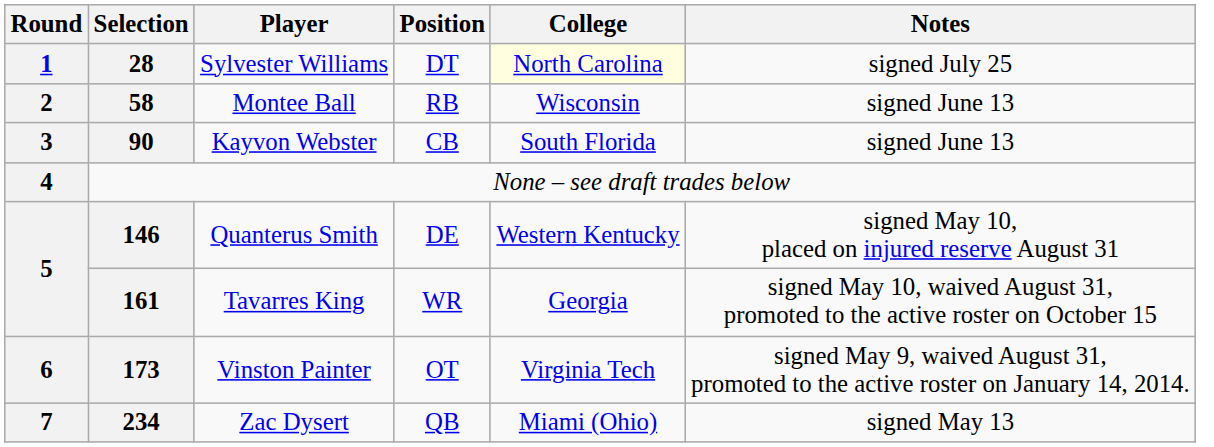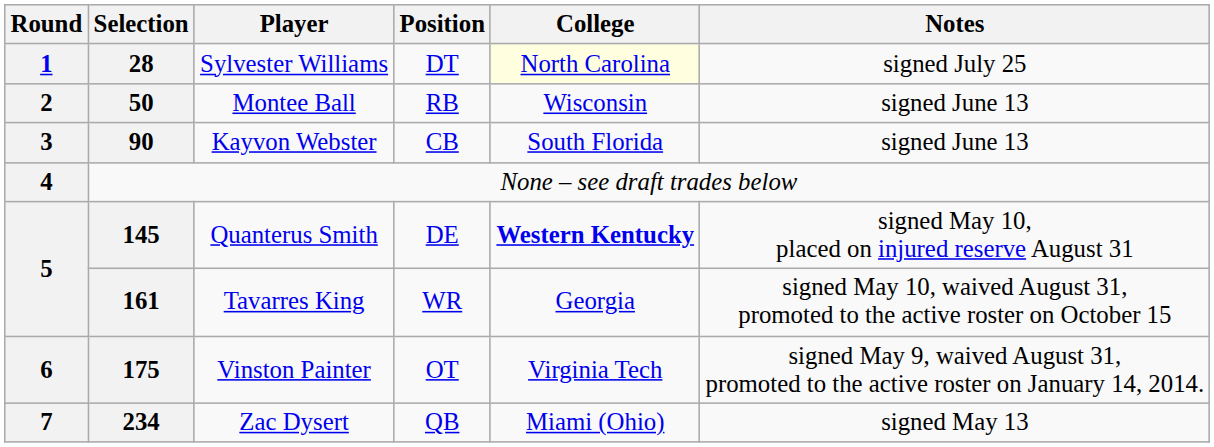(141, 102) 58 -> (141, 102) 50
(141, 234) 146 -> (141, 234) 145
(588, 234) normal -> (595, 234) bold
(141, 369) 173 -> (141, 369) 175
